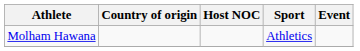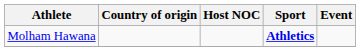(289, 36) normal -> (290, 36) bold
